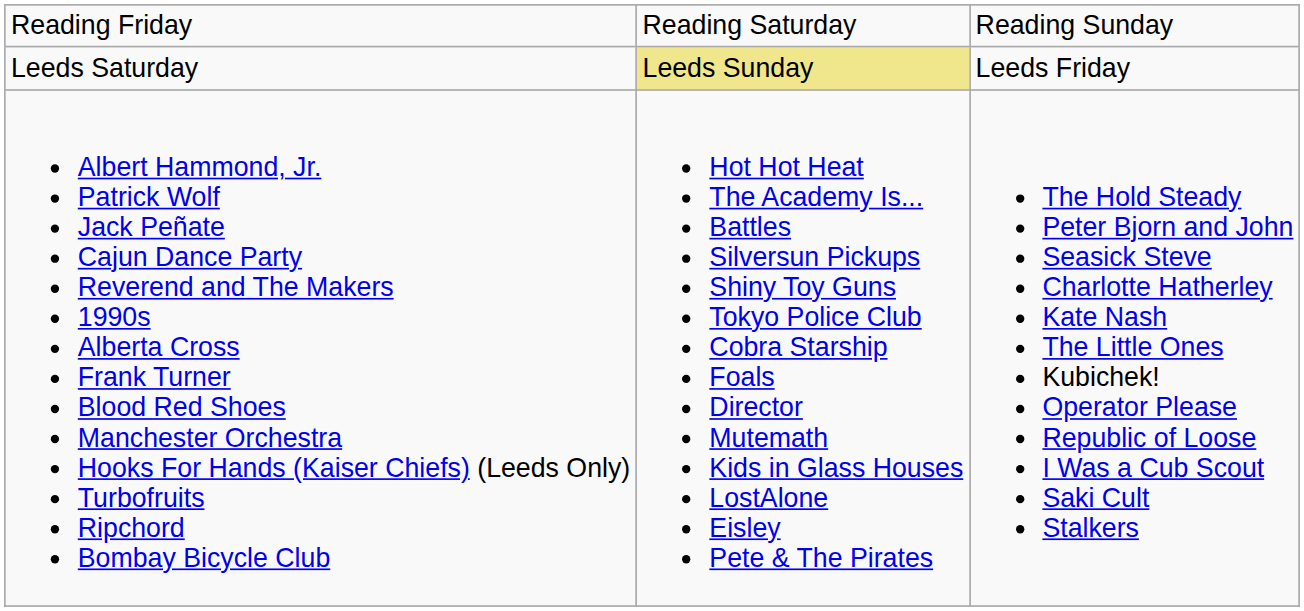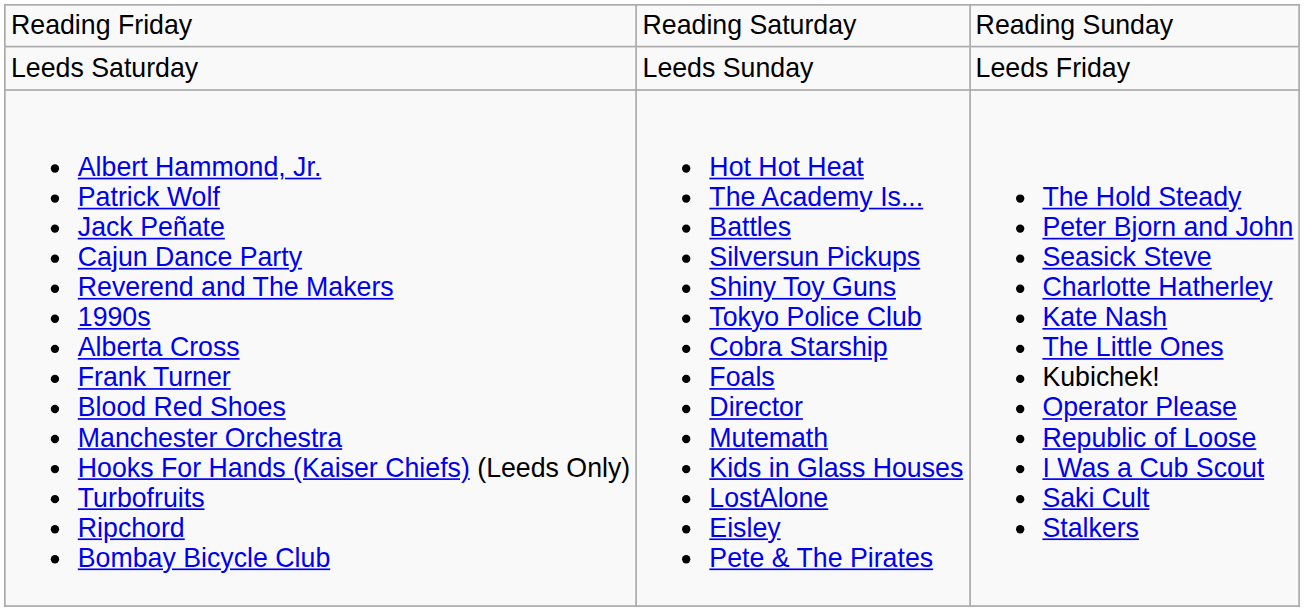(728, 68) khaki background -> (728, 68) no background
